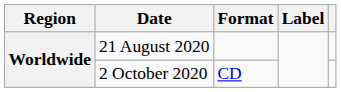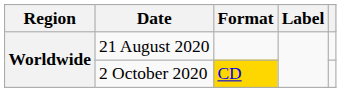(230, 73) no background -> (230, 73) gold background
